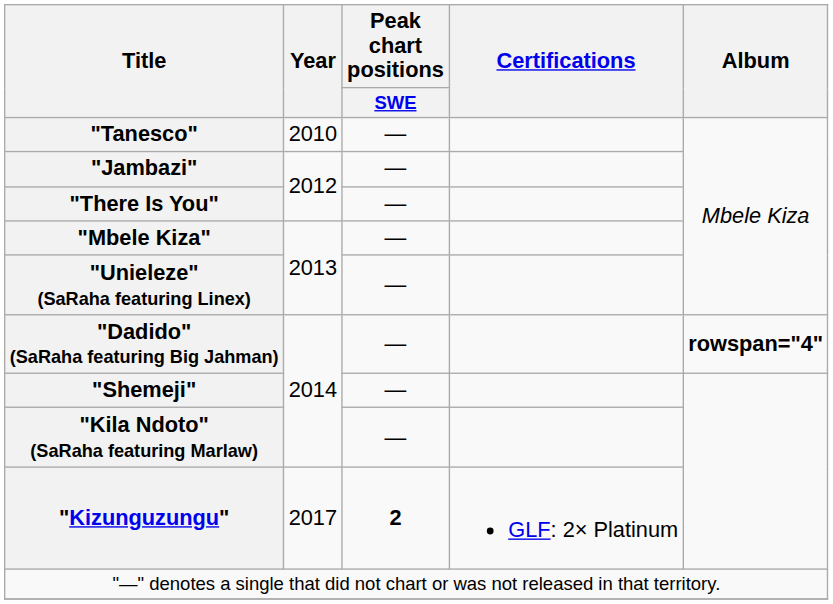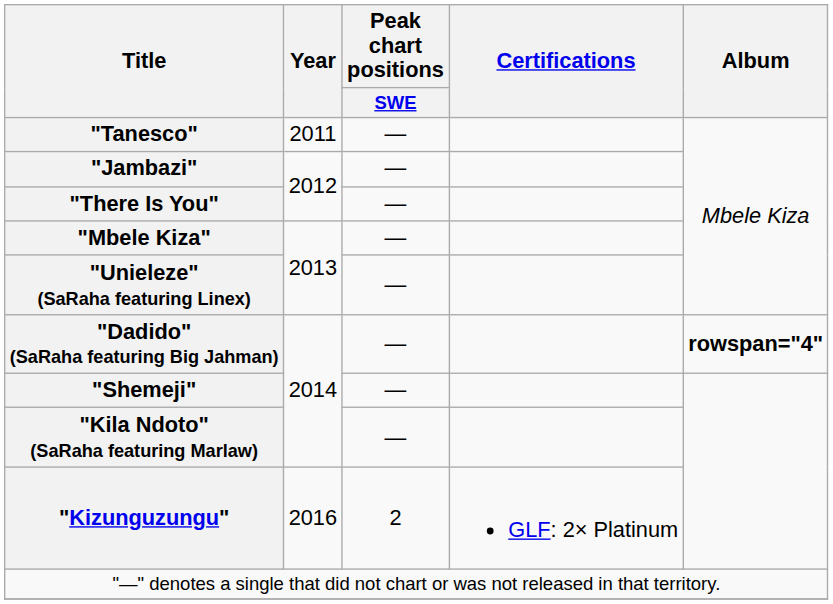(313, 134) 2010 -> (313, 134) 2011
(313, 517) 2017 -> (313, 517) 2016
(395, 517) bold -> (395, 517) normal
